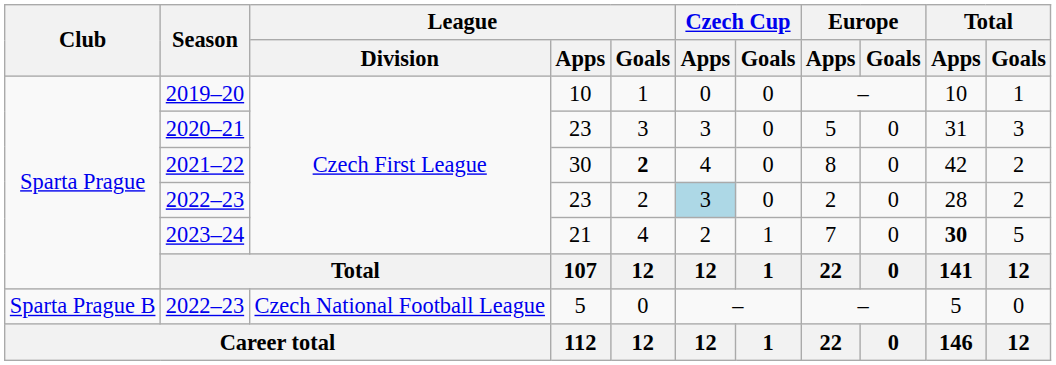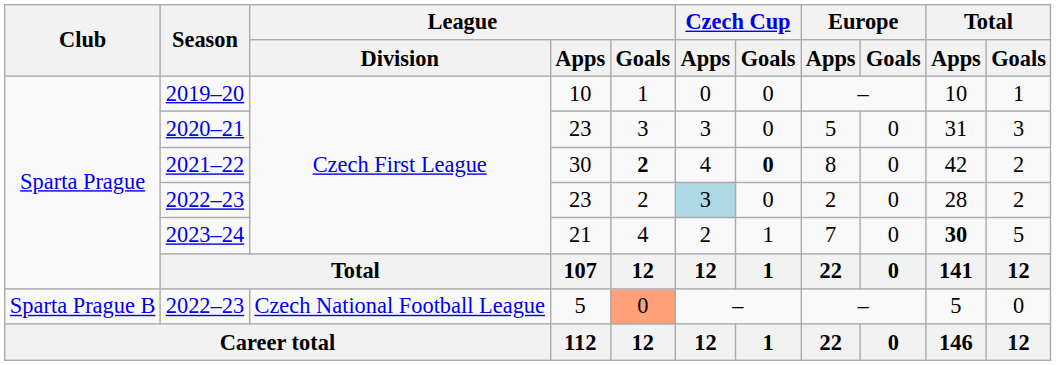(768, 164) normal -> (768, 164) bold
(643, 306) no background -> (643, 306) lightsalmon background
